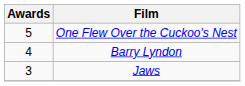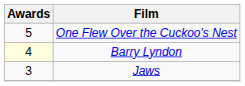(29, 52) no background -> (29, 52) lightyellow background
